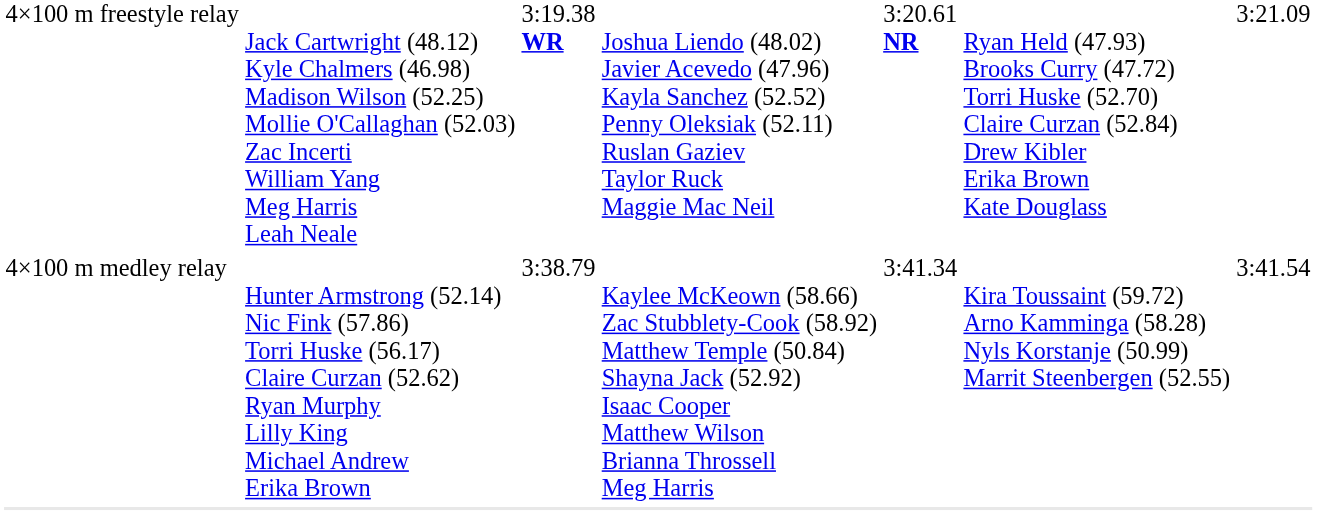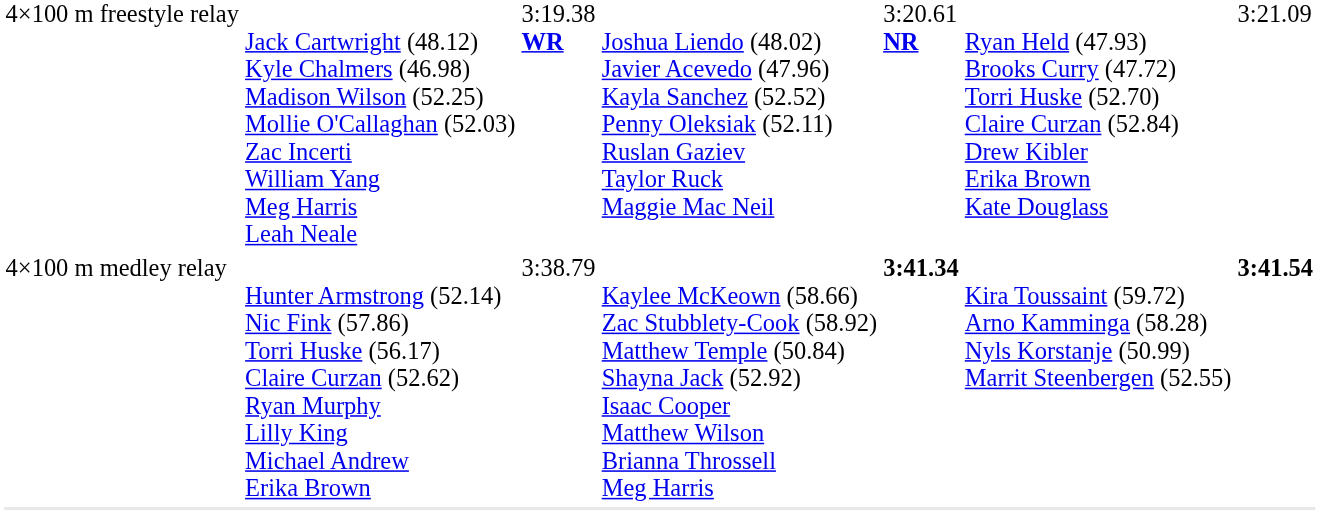(920, 268) normal -> (921, 268) bold
(1273, 268) normal -> (1275, 268) bold
